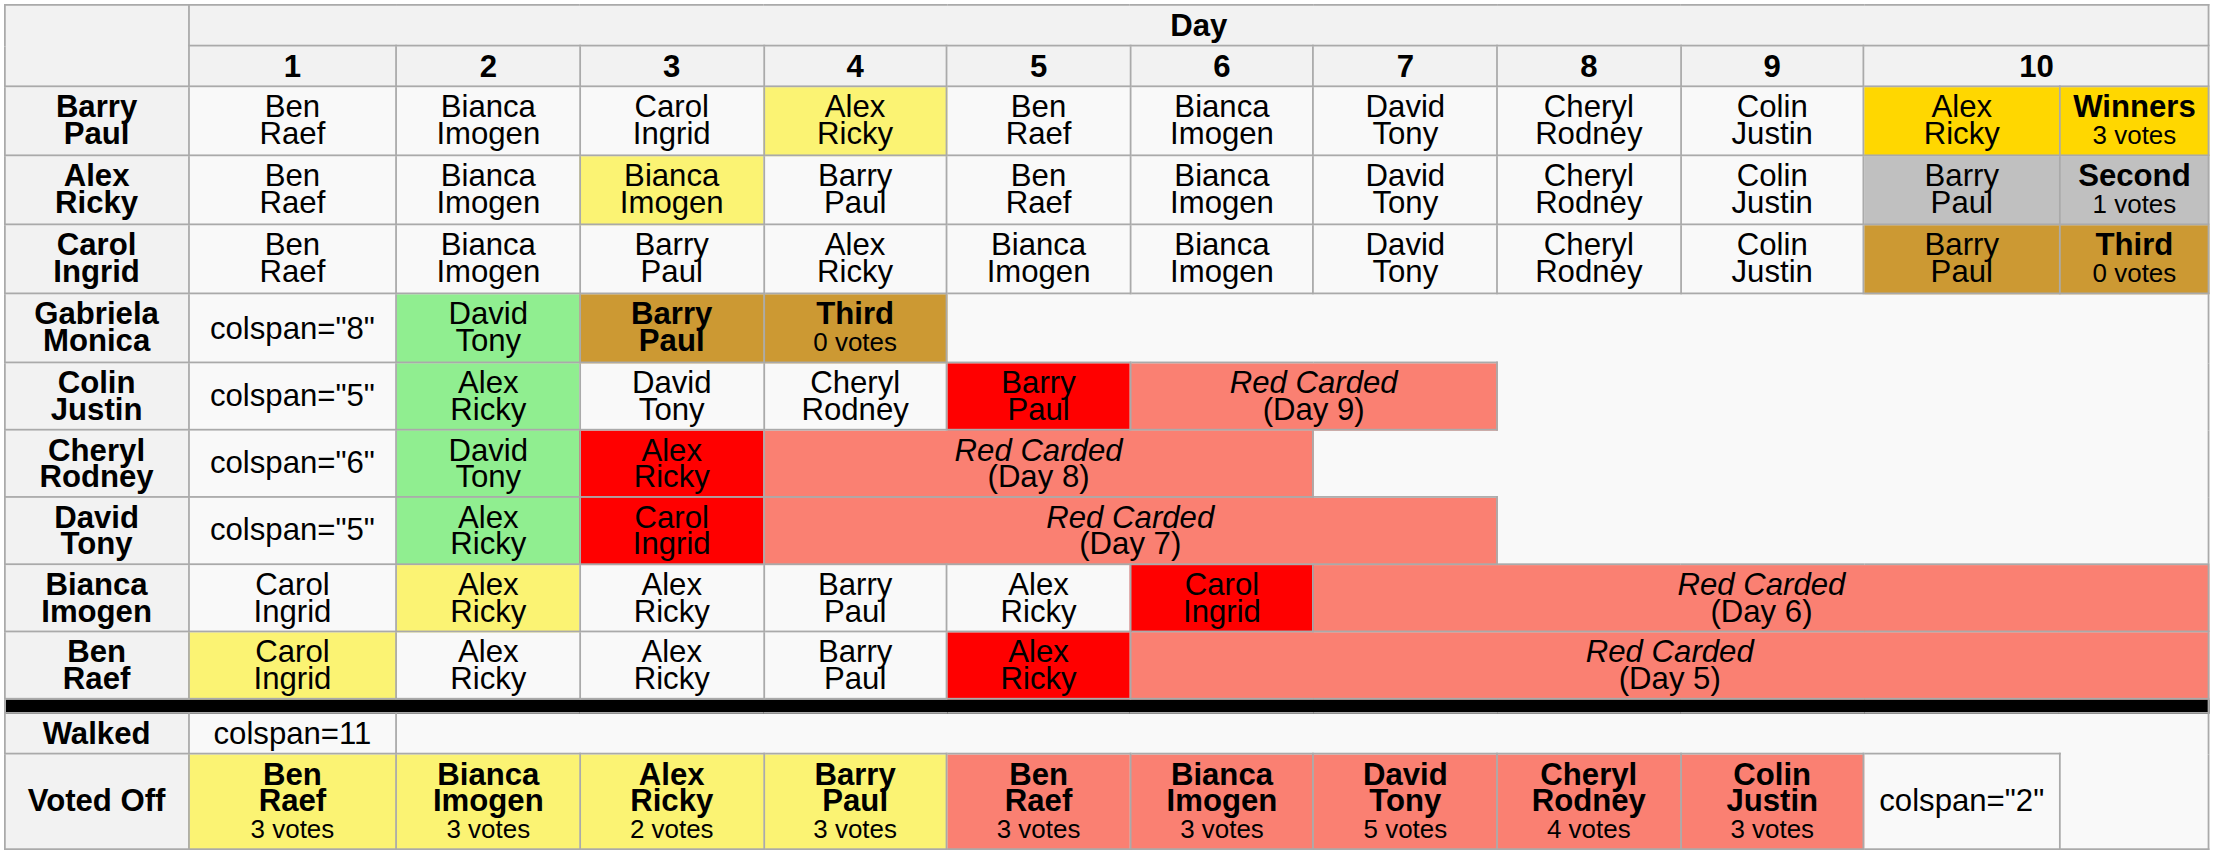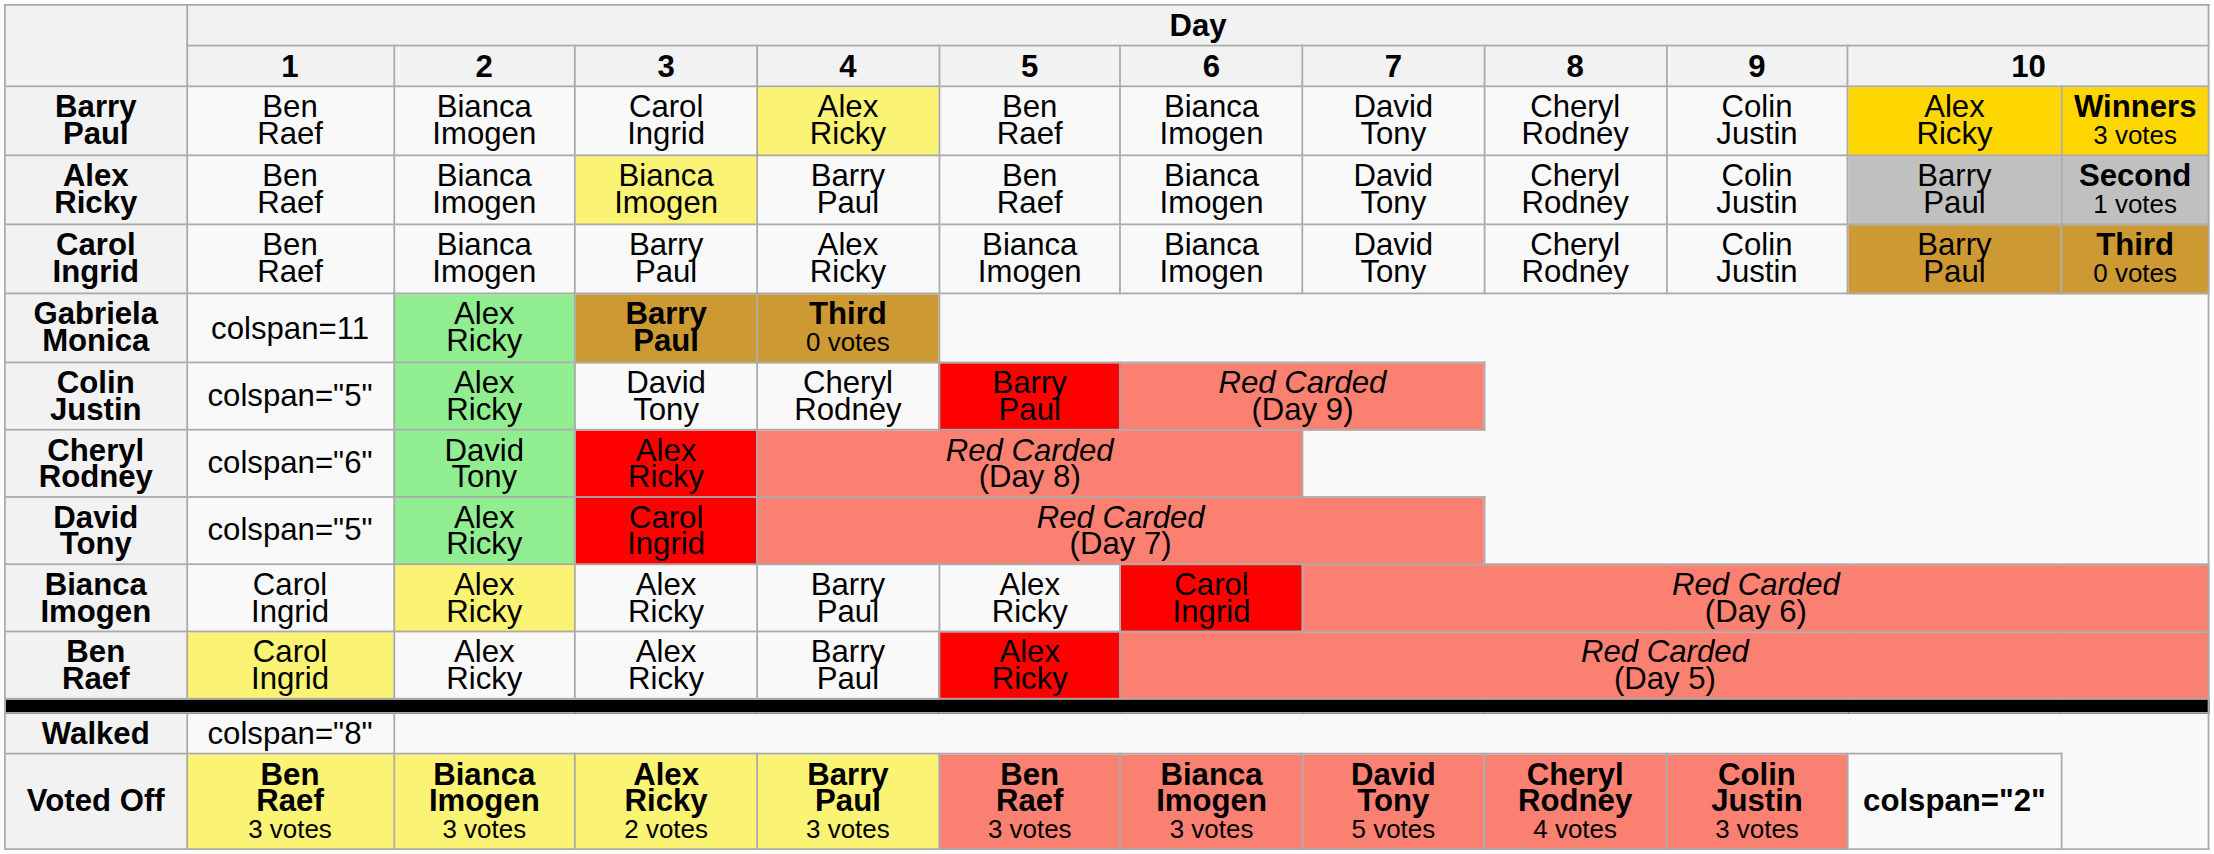(292, 327) colspan="8" -> (290, 327) colspan=11
(488, 327) David Tony -> (484, 327) Alex Ricky
(292, 733) colspan=11 -> (290, 733) colspan="8"
(1962, 801) normal -> (1954, 801) bold
